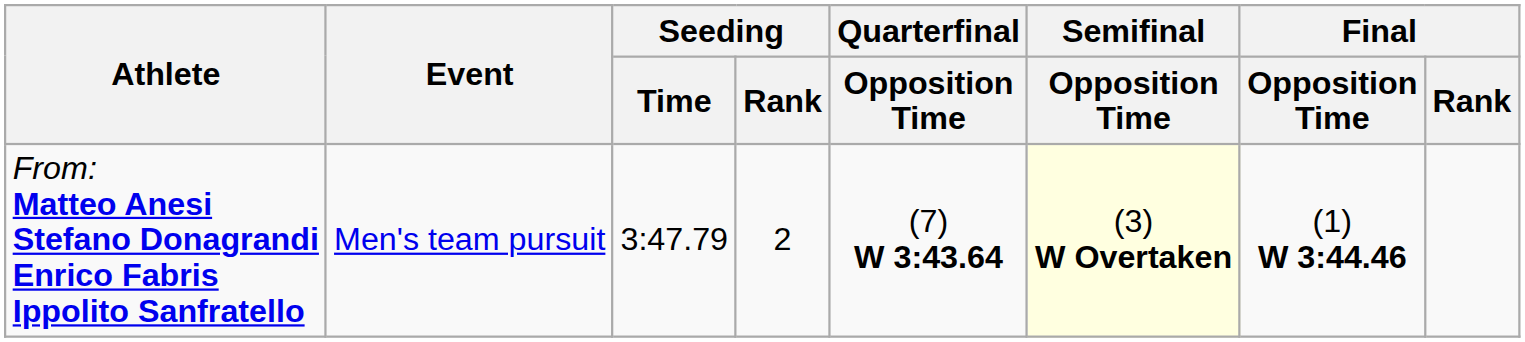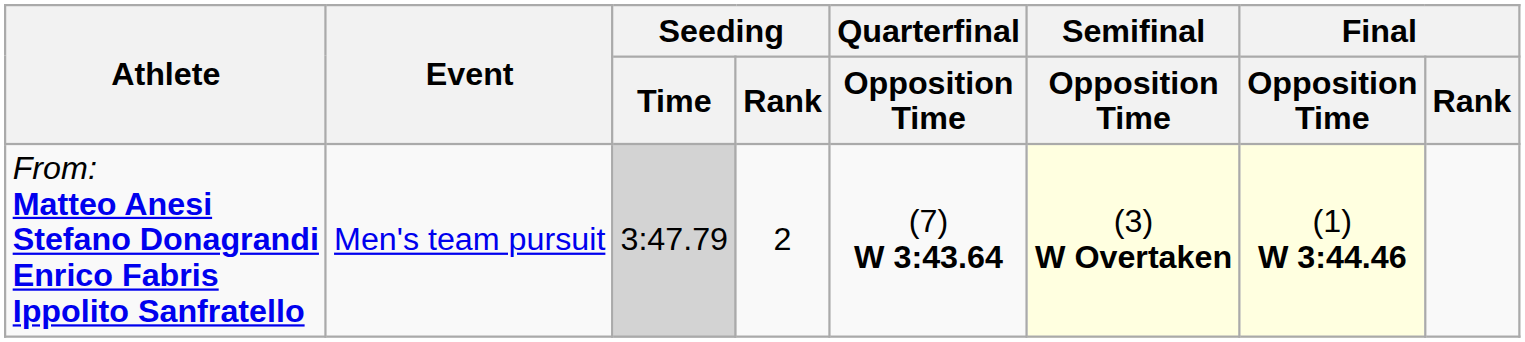(674, 240) no background -> (674, 240) lightgrey background
(1332, 240) no background -> (1332, 240) lightyellow background
